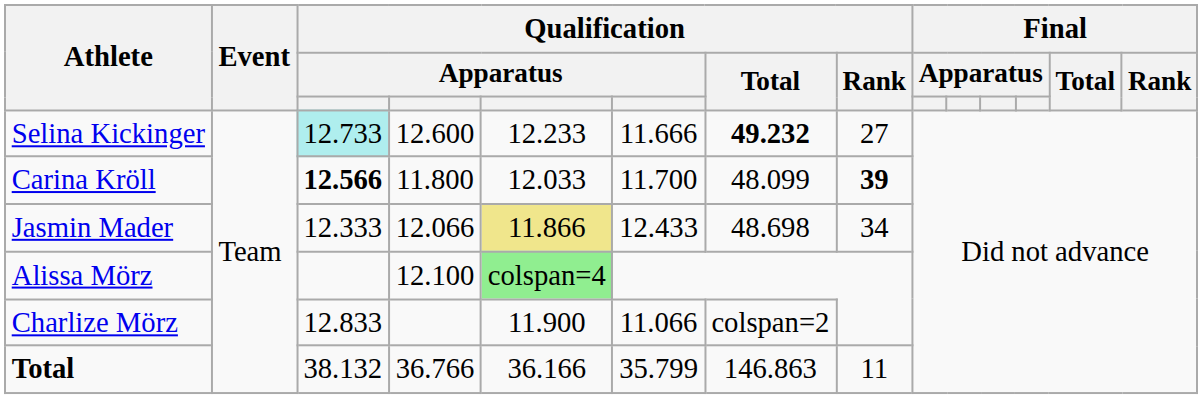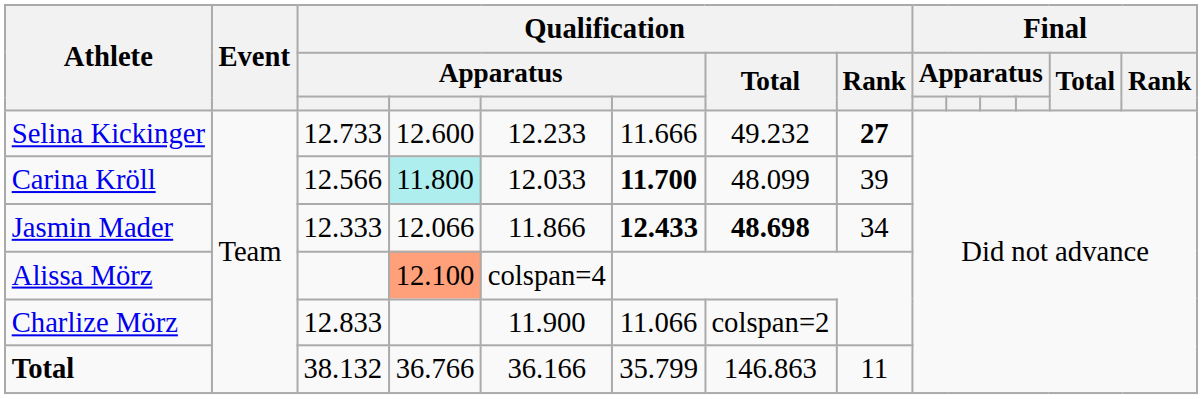(343, 133) paleturquoise background -> (343, 133) no background
(770, 133) bold -> (770, 133) normal
(874, 133) normal -> (874, 133) bold
(343, 180) bold -> (343, 180) normal
(435, 180) no background -> (435, 180) paleturquoise background
(659, 180) normal -> (659, 180) bold
(874, 180) bold -> (874, 180) normal
(547, 227) khaki background -> (547, 227) no background
(659, 227) normal -> (659, 227) bold
(770, 227) normal -> (770, 227) bold
(435, 275) no background -> (435, 275) lightsalmon background
(547, 275) lightgreen background -> (547, 275) no background
